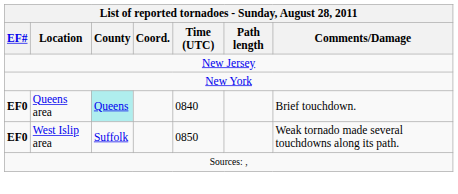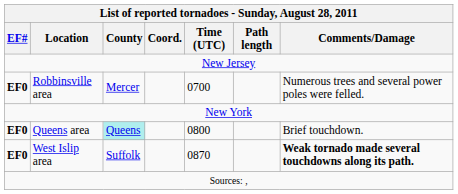+ row: (62, 87)
(187, 106) 0840 -> (199, 130) 0800
(187, 137) 0850 -> (199, 155) 0870
(339, 137) normal -> (351, 155) bold
